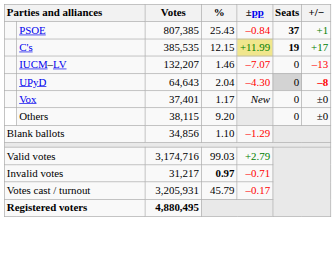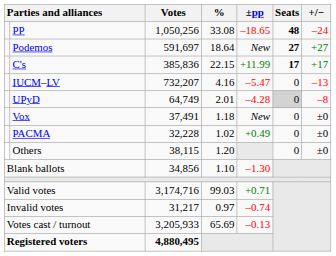+ row: (19, 30)
- row: (32, 30)
+ row: (32, 47)
(181, 47) 385,535 -> (181, 64) 385,836
(222, 47) 12.15 -> (222, 64) 22.15
(255, 47) khaki background -> (255, 64) no background
(294, 47) 19 -> (294, 64) 17
(181, 64) 132,207 -> (181, 82) 732,207
(225, 64) 1.46 -> (225, 82) 4.16
(258, 64) –7.07 -> (258, 82) –5.47
(184, 82) 64,643 -> (184, 99) 64,749
(225, 82) 2.04 -> (225, 99) 2.01
(258, 82) –4.30 -> (258, 99) –4.28
(323, 82) bold -> (323, 99) normal
(184, 99) 37,401 -> (184, 116) 37,491
(225, 99) 1.17 -> (225, 116) 1.18
+ row: (31, 133)
(225, 116) 9.20 -> (225, 151) 1.20
(258, 133) –1.29 -> (258, 168) –1.30
(258, 156) +2.79 -> (258, 190) +0.71
(225, 173) bold -> (225, 207) normal
(258, 173) –0.71 -> (258, 207) –0.74
(177, 190) 3,205,931 -> (177, 225) 3,205,933
(222, 190) 45.79 -> (222, 225) 65.69
(258, 190) –0.17 -> (258, 225) –0.13
